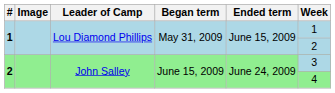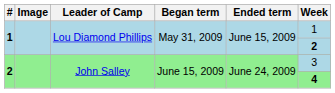(314, 46) normal -> (314, 46) bold
(314, 79) normal -> (314, 79) bold
